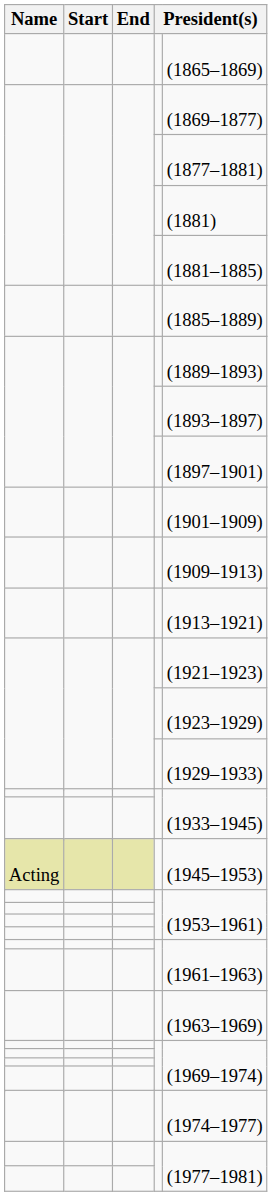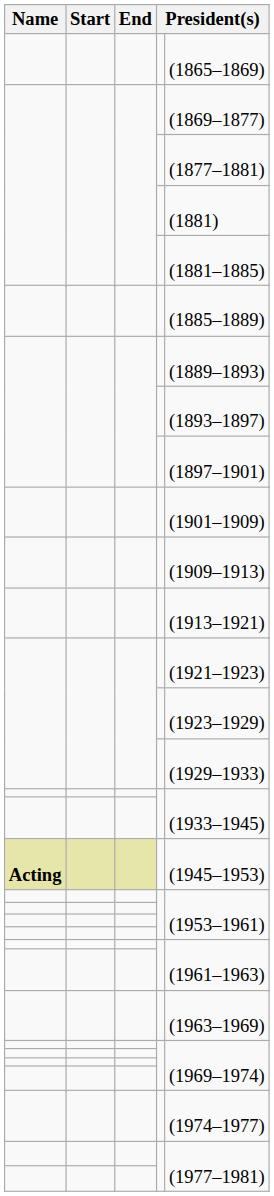(34, 874) normal -> (35, 874) bold
